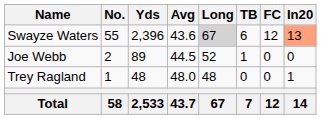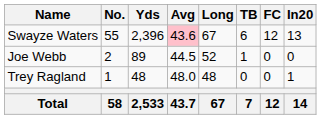(183, 35) no background -> (183, 35) pink background
(209, 35) lightgrey background -> (209, 35) no background
(294, 35) lightsalmon background -> (294, 35) no background
